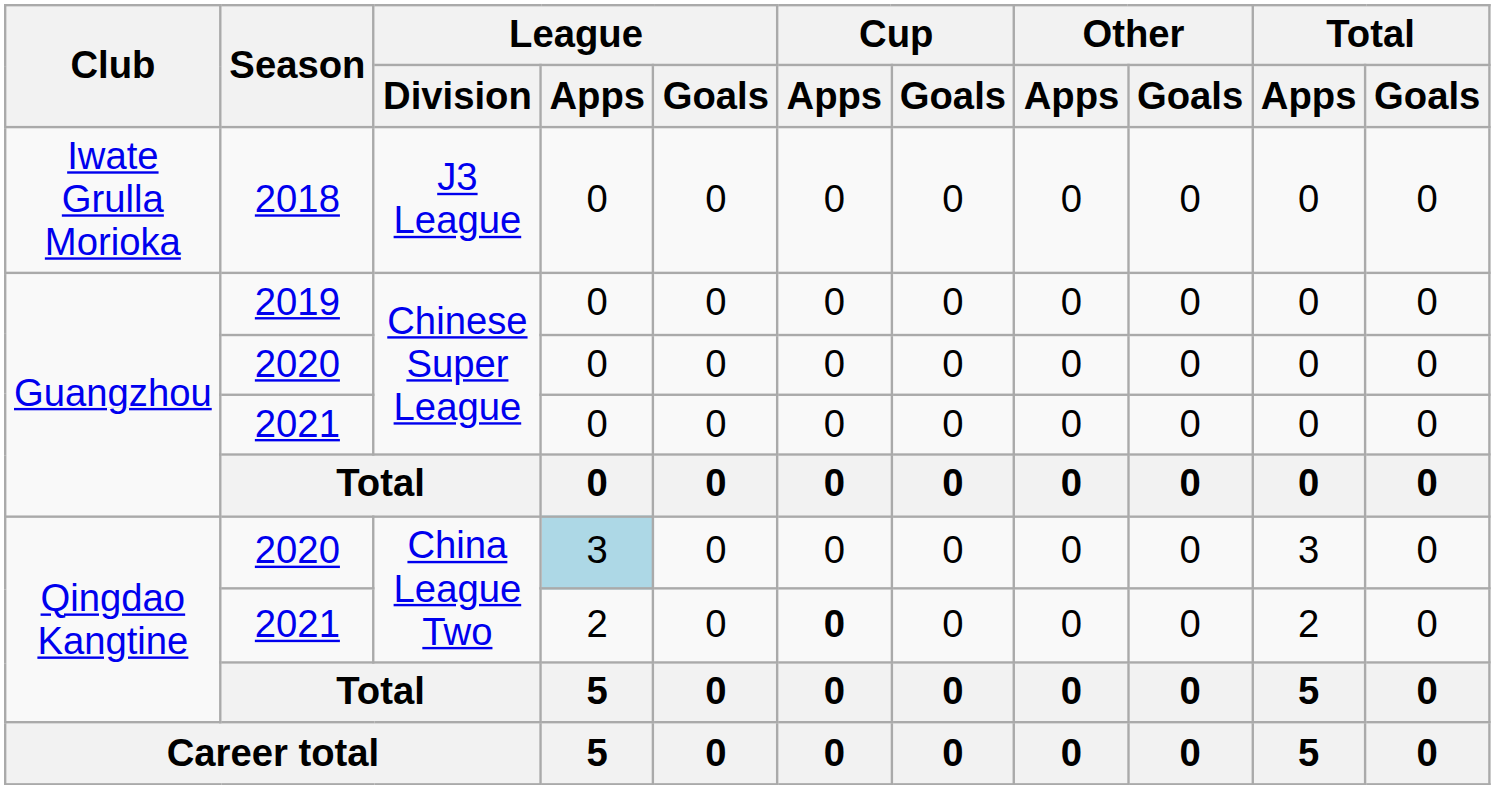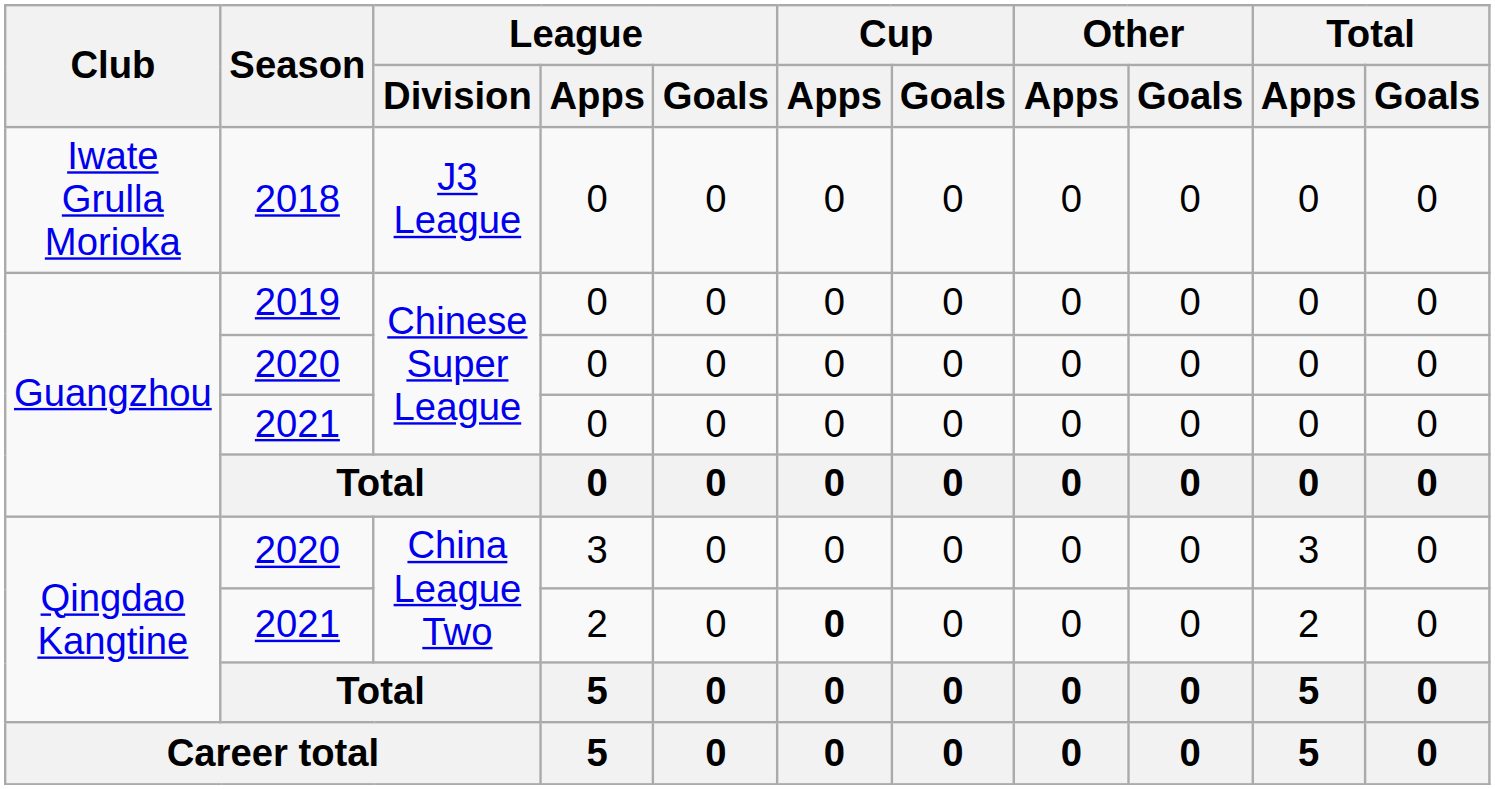(597, 551) lightblue background -> (597, 551) no background
